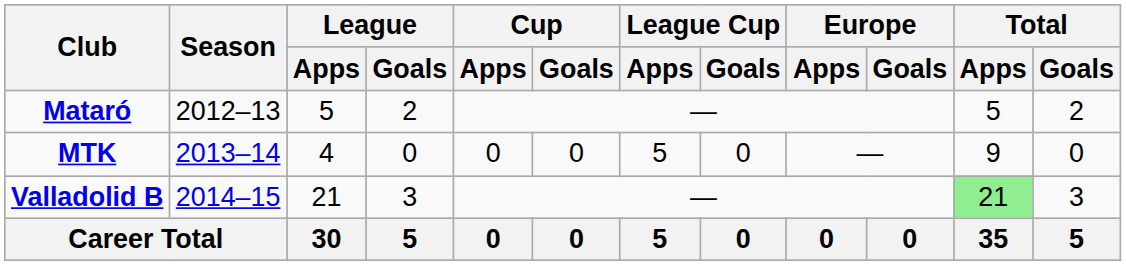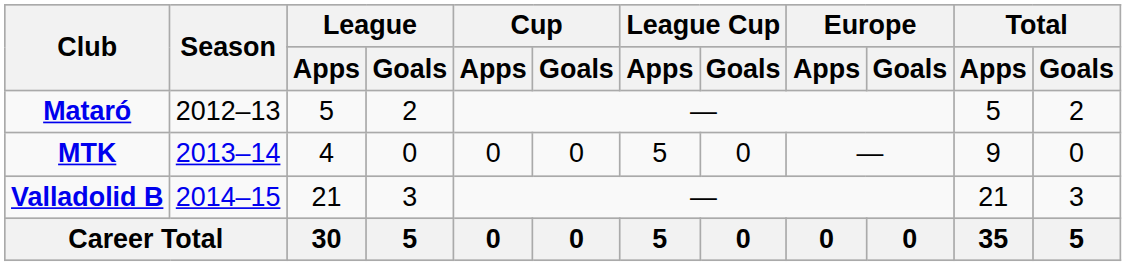(993, 196) lightgreen background -> (993, 196) no background
